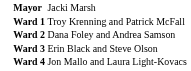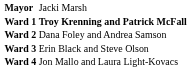(116, 21) normal -> (113, 21) bold
